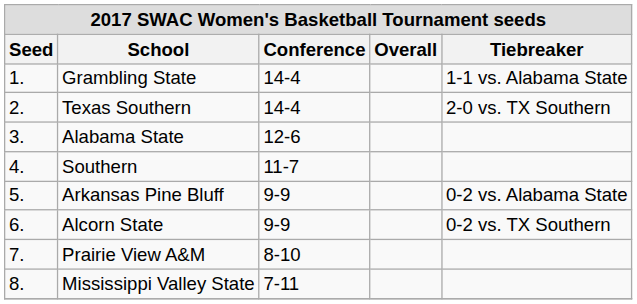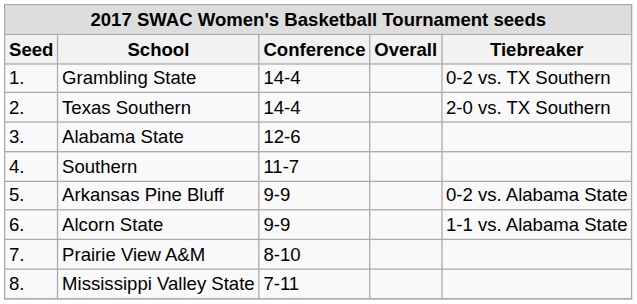(537, 78) 1-1 vs. Alabama State -> (528, 78) 0-2 vs. TX Southern
(528, 225) 0-2 vs. TX Southern -> (537, 225) 1-1 vs. Alabama State
